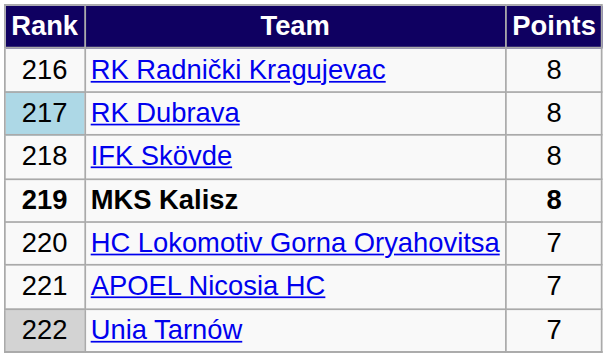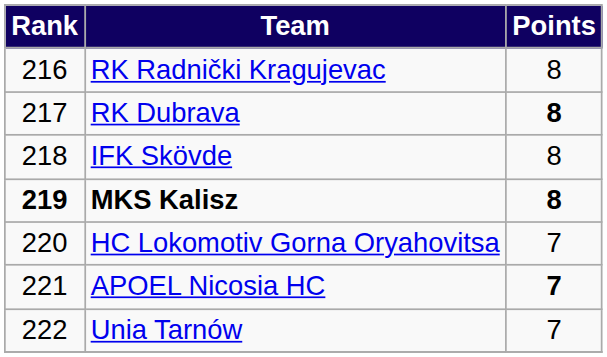(45, 112) lightblue background -> (45, 112) no background
(554, 112) normal -> (554, 112) bold
(554, 286) normal -> (554, 286) bold
(45, 329) lightgrey background -> (45, 329) no background
